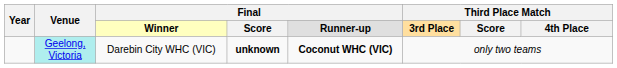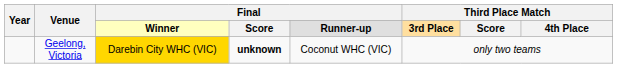(65, 50) paleturquoise background -> (65, 50) no background
(161, 50) no background -> (162, 50) gold background
(345, 50) bold -> (346, 50) normal
